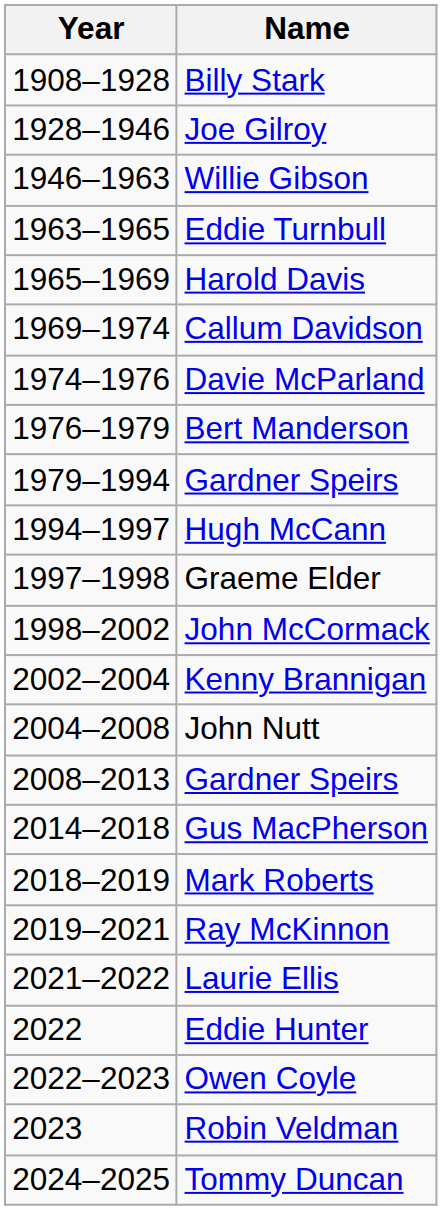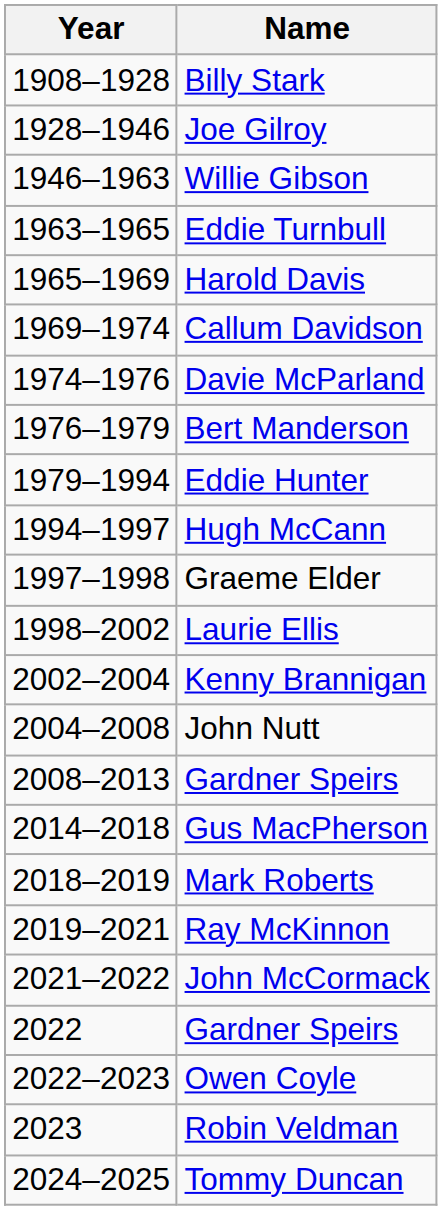(291, 479) Gardner Speirs -> (277, 479) Eddie Hunter
(307, 629) John McCormack -> (262, 629) Laurie Ellis
(262, 979) Laurie Ellis -> (307, 979) John McCormack
(277, 1029) Eddie Hunter -> (291, 1029) Gardner Speirs
